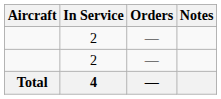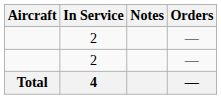columns swapped: (152, 15) <-> (197, 15)
